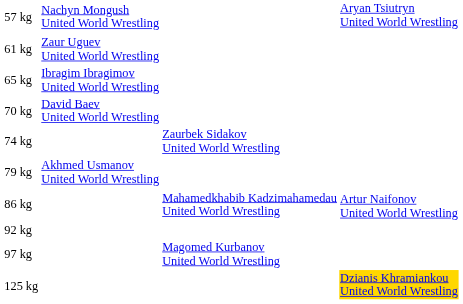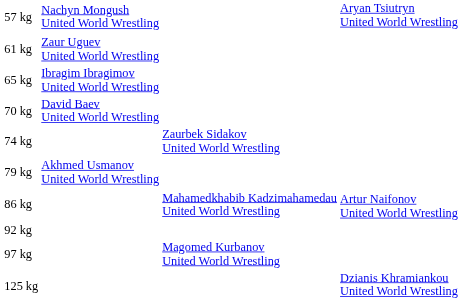(399, 284) gold background -> (399, 284) no background
